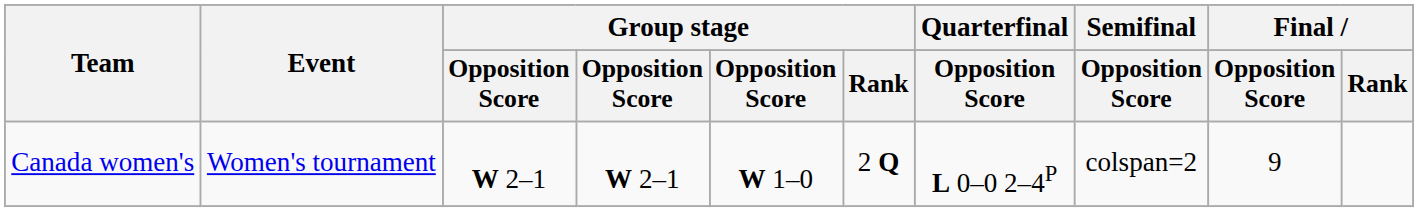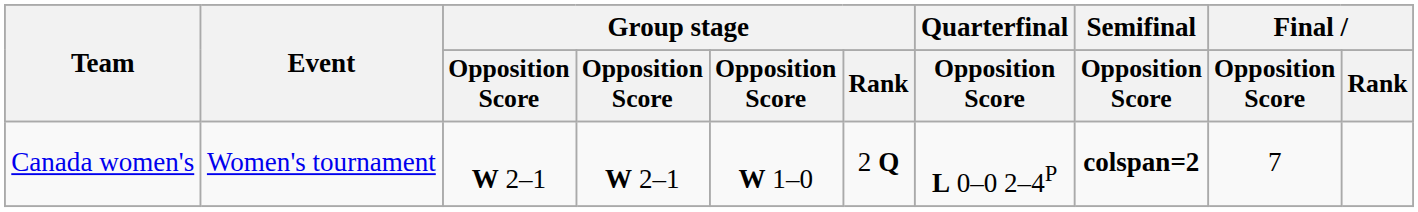(1141, 163) normal -> (1141, 163) bold
(1275, 163) 9 -> (1275, 163) 7
